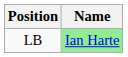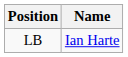(92, 40) lightgreen background -> (92, 40) no background
